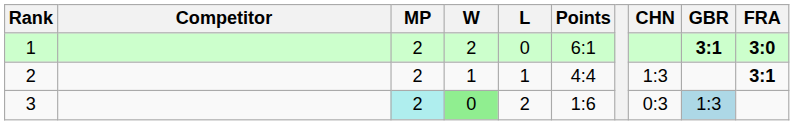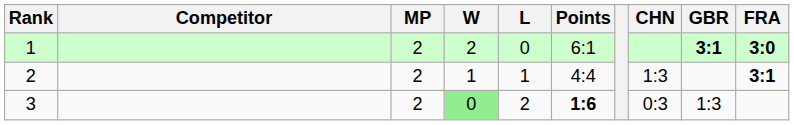(418, 104) paleturquoise background -> (418, 104) no background
(583, 104) normal -> (583, 104) bold
(709, 104) lightblue background -> (709, 104) no background
